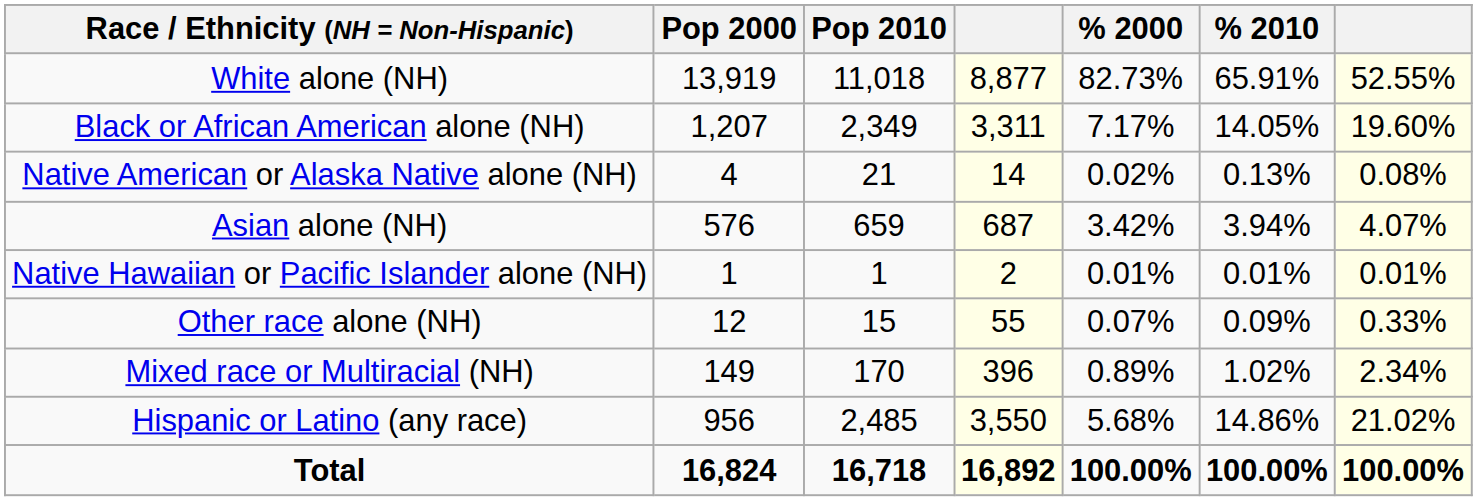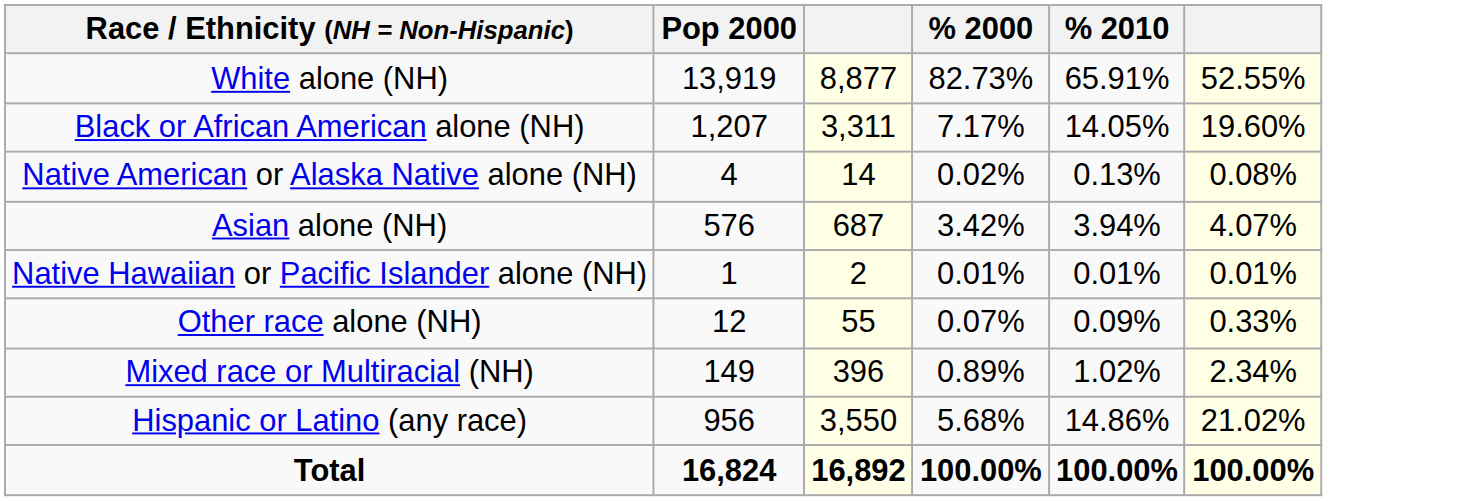- column: (879, 28)
